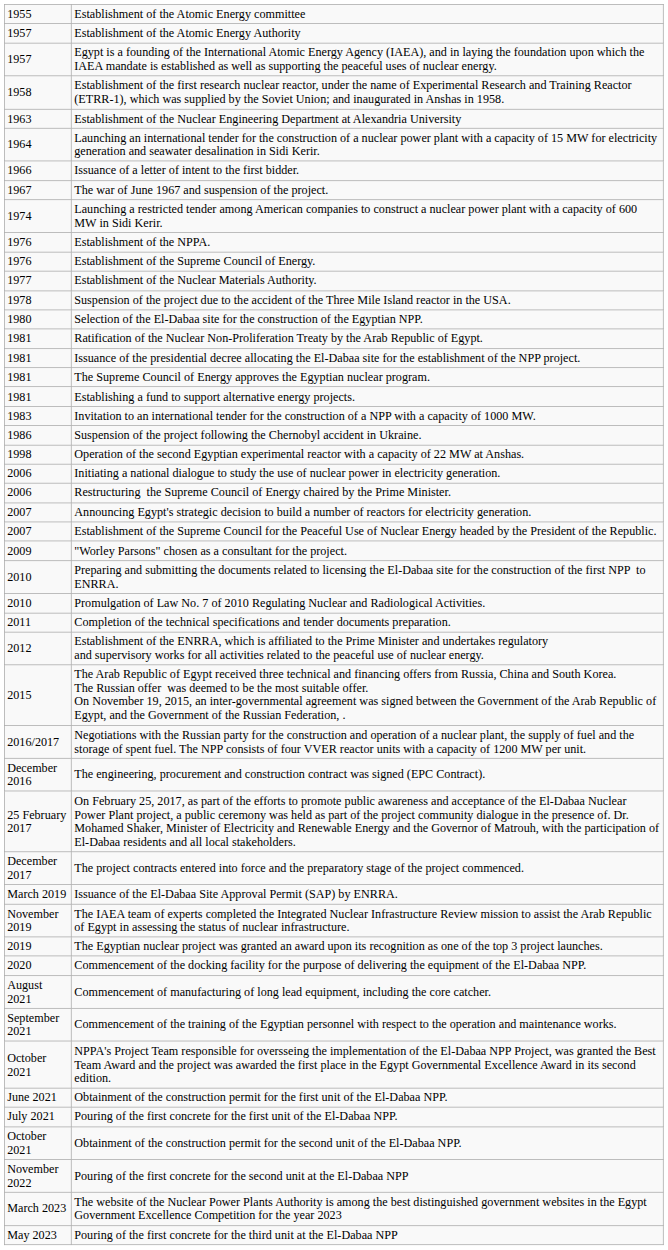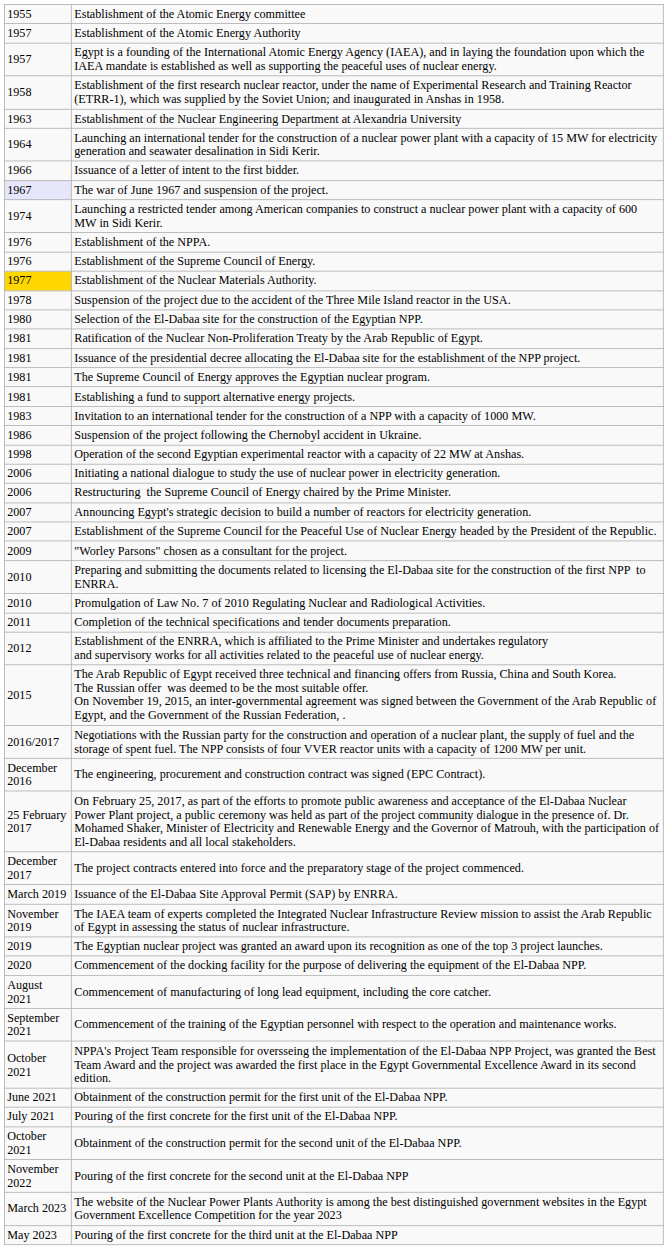(19, 190) no background -> (19, 190) lavender background
(19, 280) no background -> (19, 280) gold background
